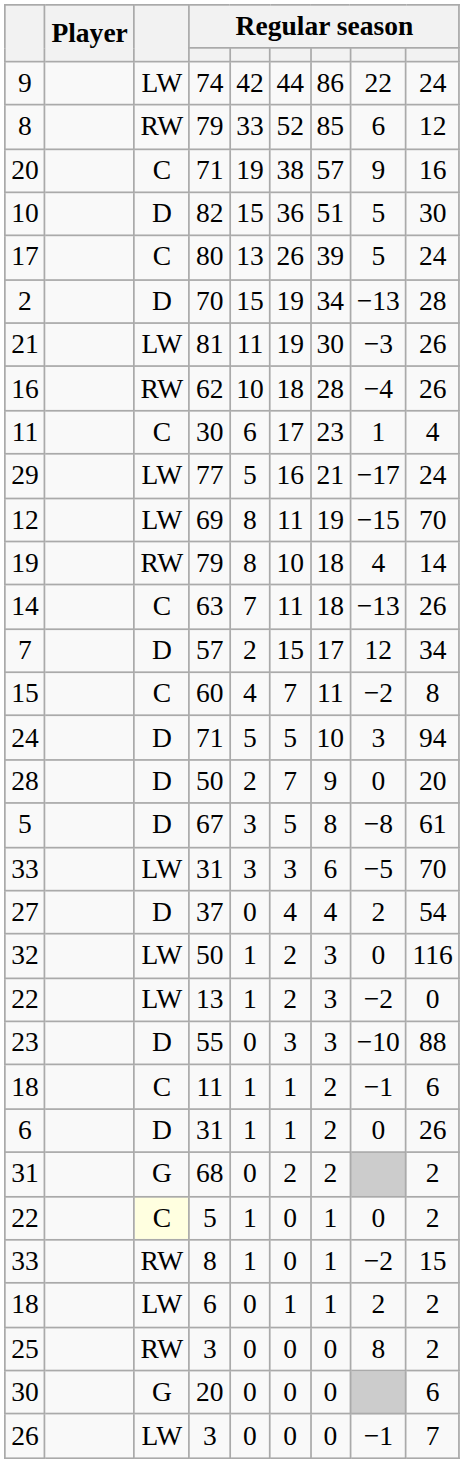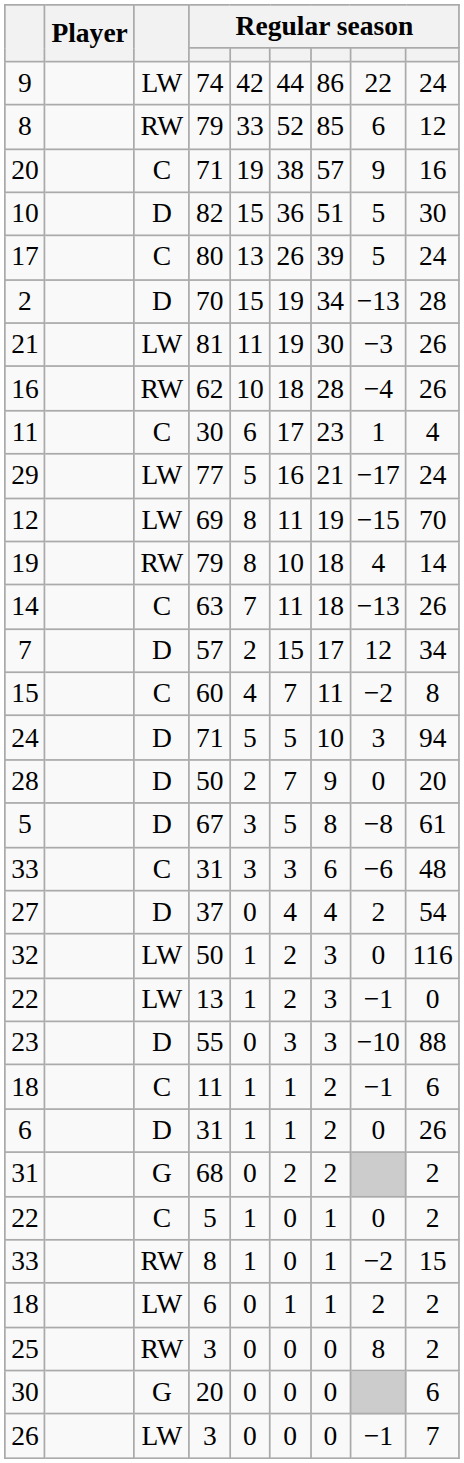(162, 868) LW -> (162, 868) C
(378, 868) −5 -> (378, 868) −6
(433, 868) 70 -> (433, 868) 48
(378, 999) −2 -> (378, 999) −1
(162, 1217) lightyellow background -> (162, 1217) no background
